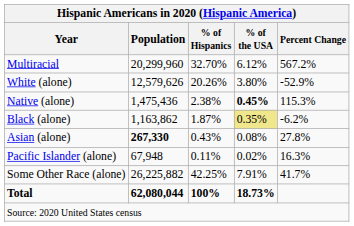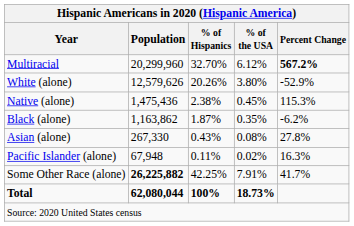(298, 63) normal -> (299, 63) bold
(253, 100) bold -> (252, 100) normal
(252, 119) khaki background -> (252, 119) no background
(150, 138) bold -> (150, 138) normal
(157, 175) normal -> (157, 175) bold
